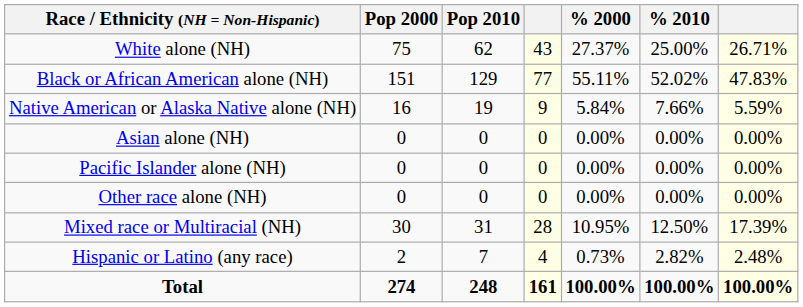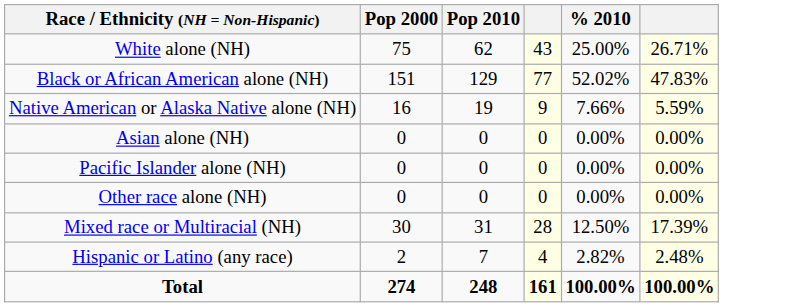- column: (600, 19)
